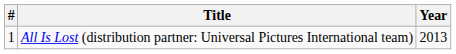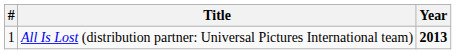(433, 37) normal -> (433, 37) bold
